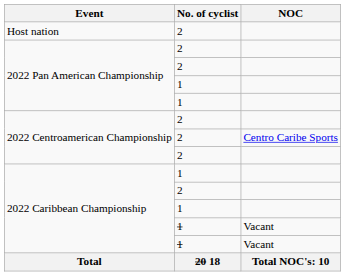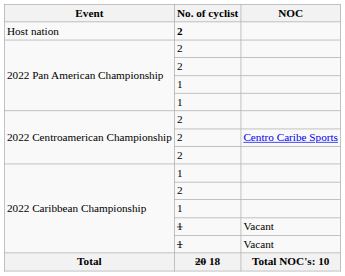(180, 31) normal -> (180, 31) bold
